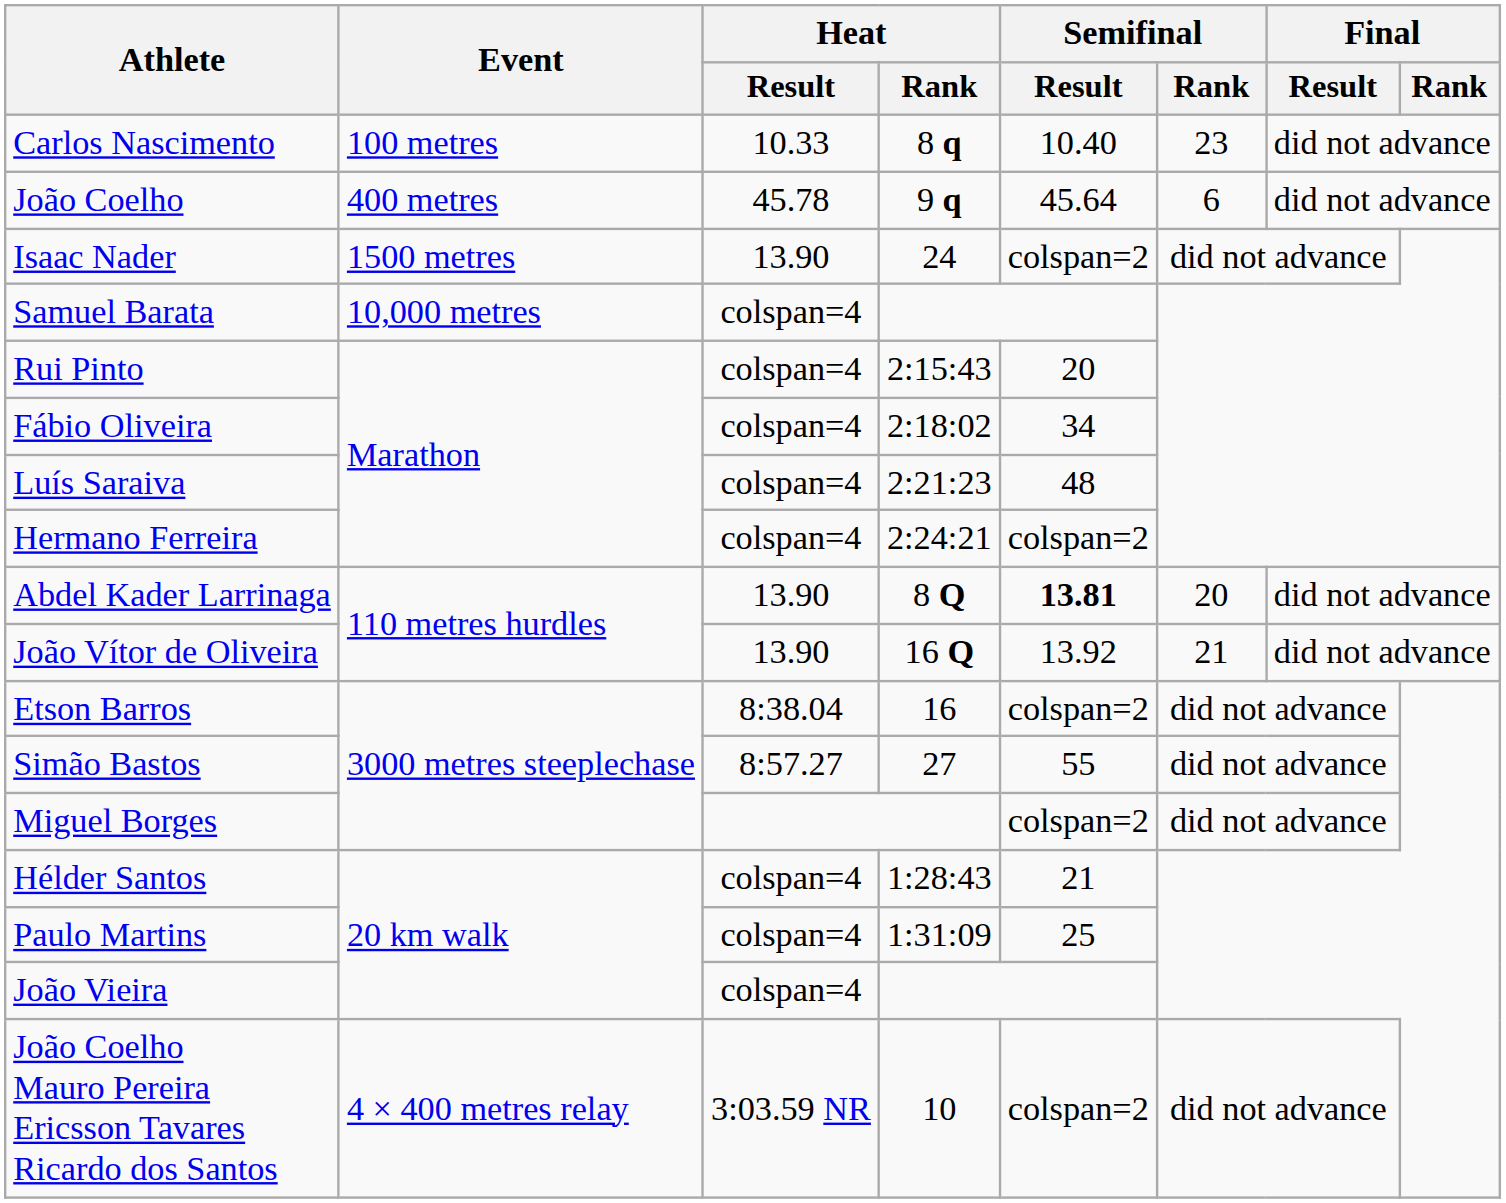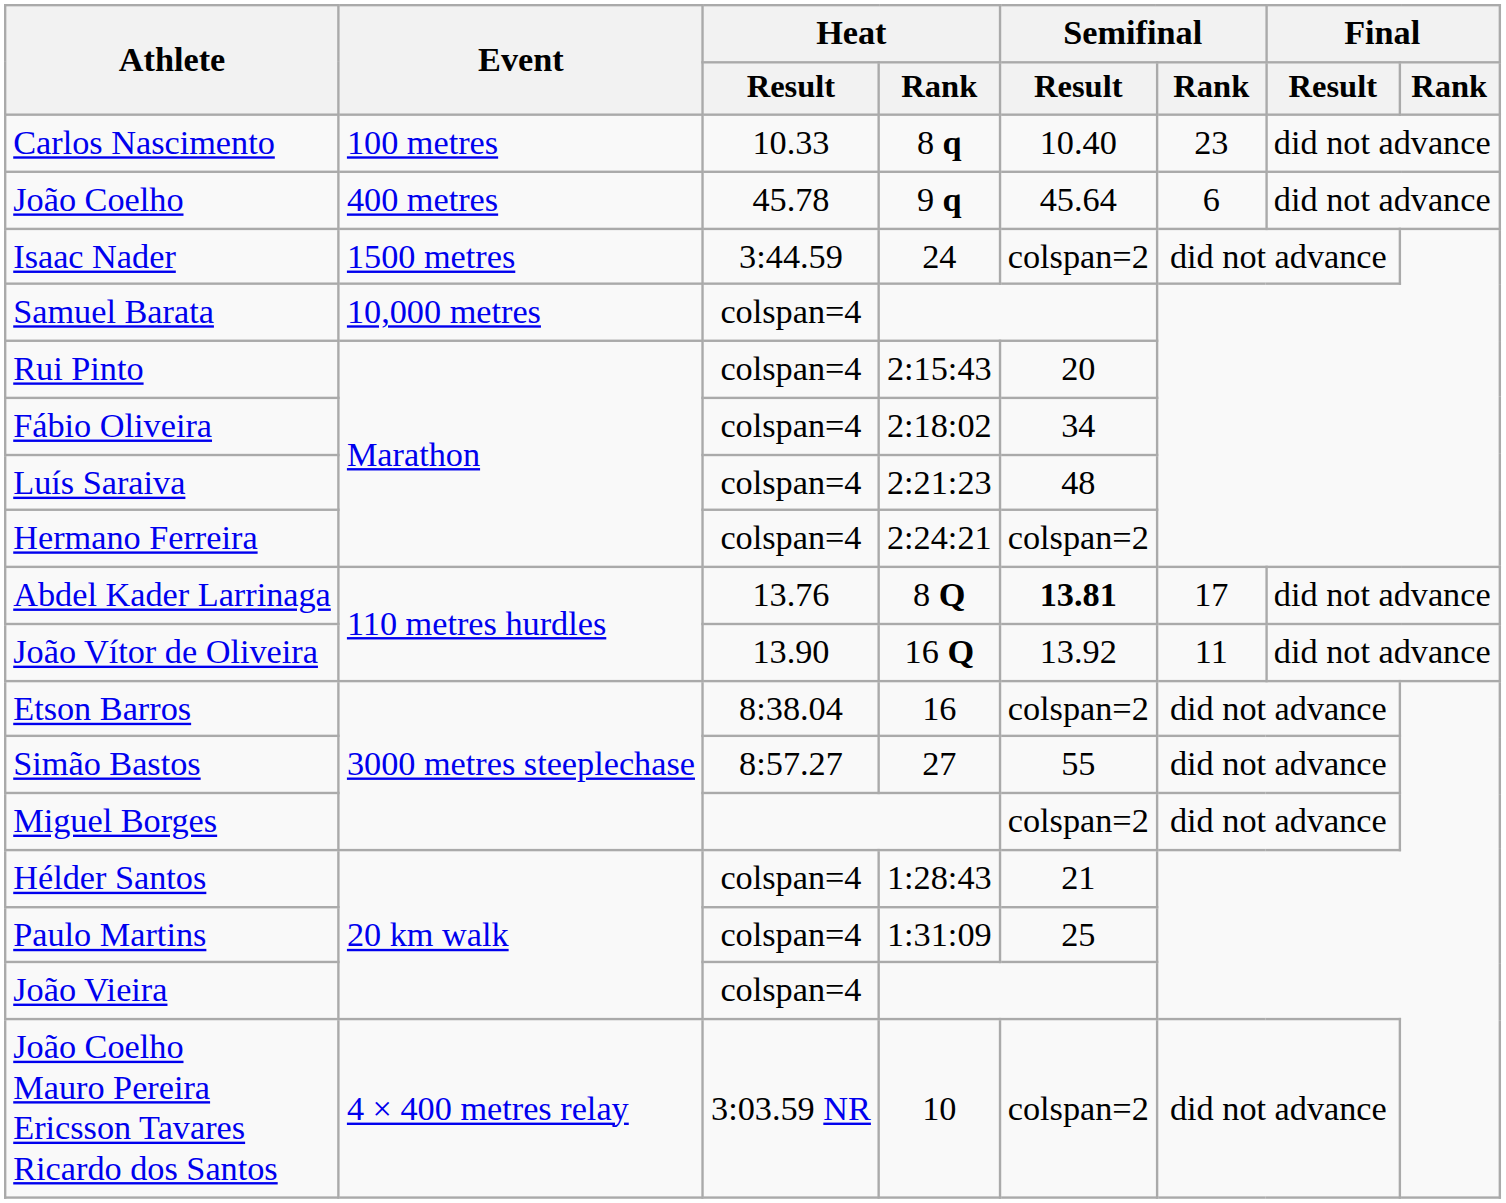(791, 256) 13.90 -> (791, 256) 3:44.59
(791, 595) 13.90 -> (791, 595) 13.76
(1211, 595) 20 -> (1211, 595) 17
(1211, 651) 21 -> (1211, 651) 11
